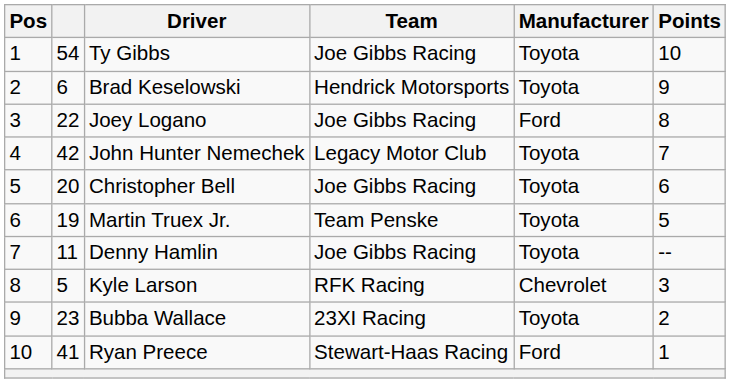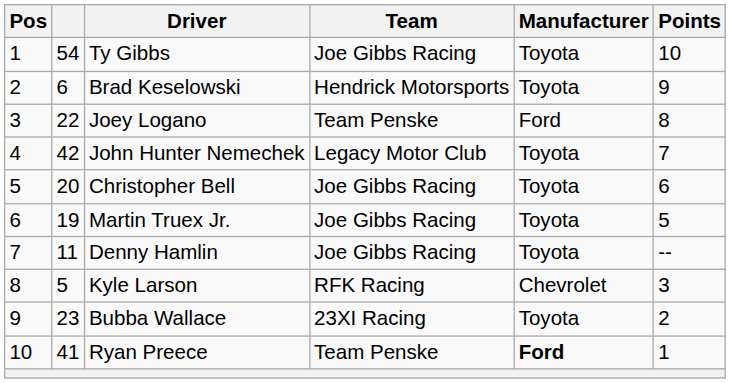(395, 119) Joe Gibbs Racing -> (376, 119) Team Penske
(376, 219) Team Penske -> (395, 219) Joe Gibbs Racing
(411, 351) Stewart-Haas Racing -> (376, 351) Team Penske
(540, 351) normal -> (541, 351) bold
